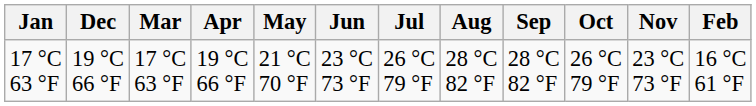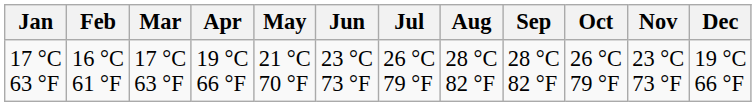columns swapped: (720, 22) <-> (98, 22)
